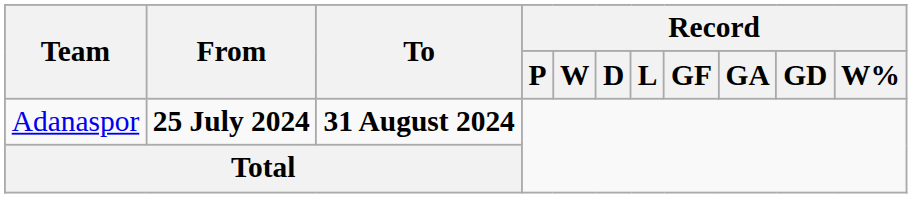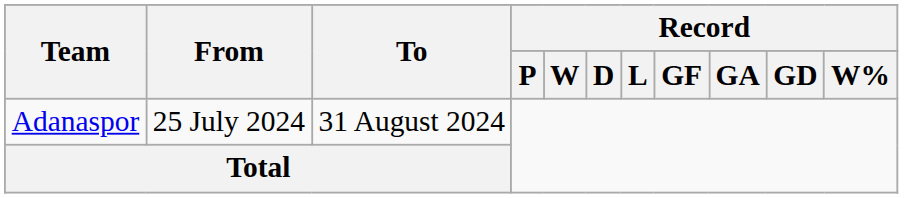(231, 121) bold -> (229, 121) normal
(419, 121) bold -> (412, 121) normal
